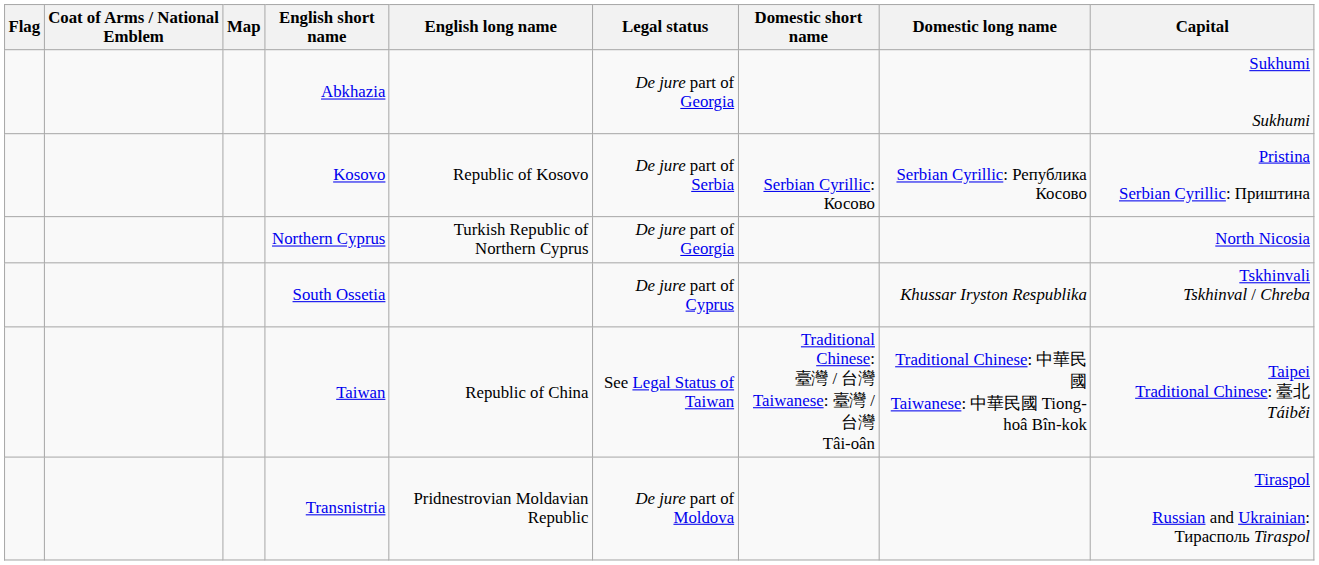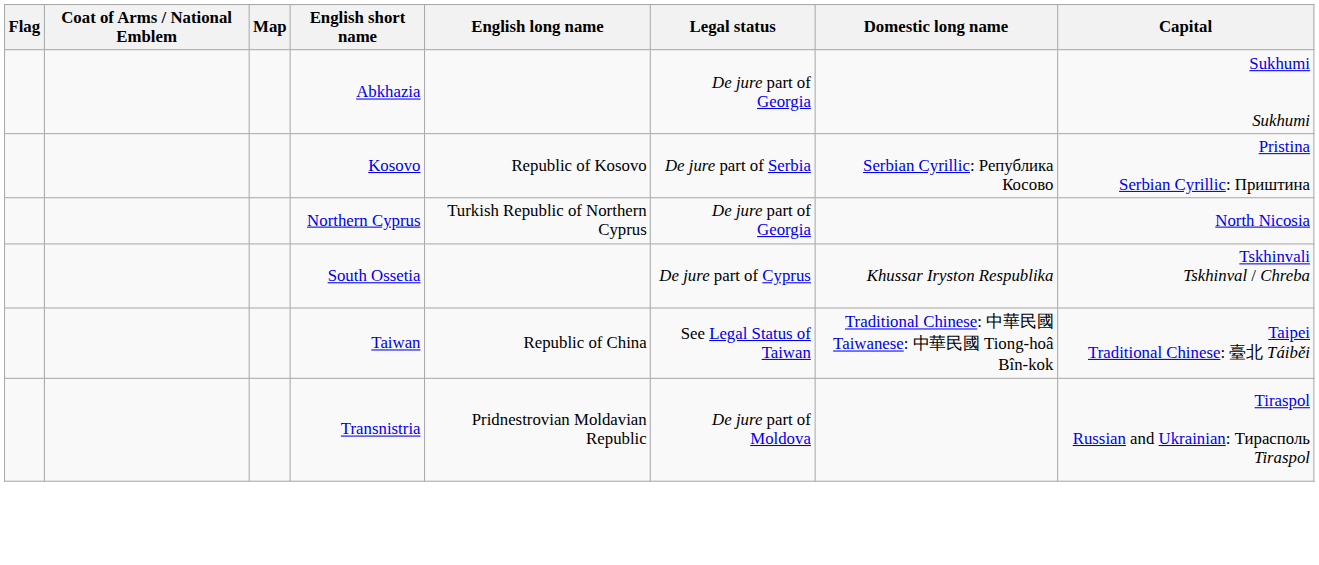- column: (808, 27)
